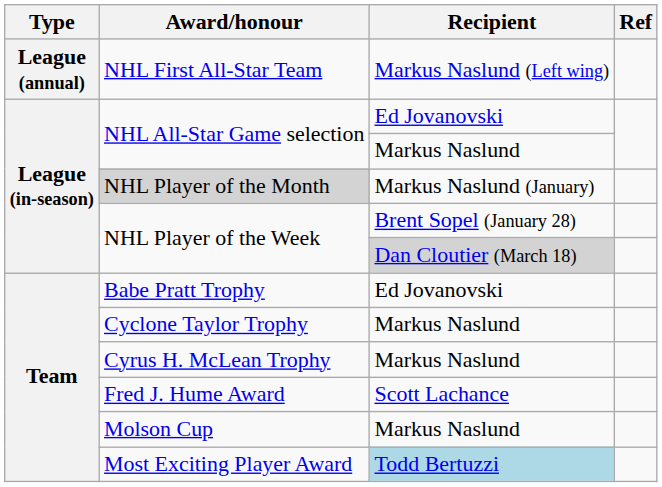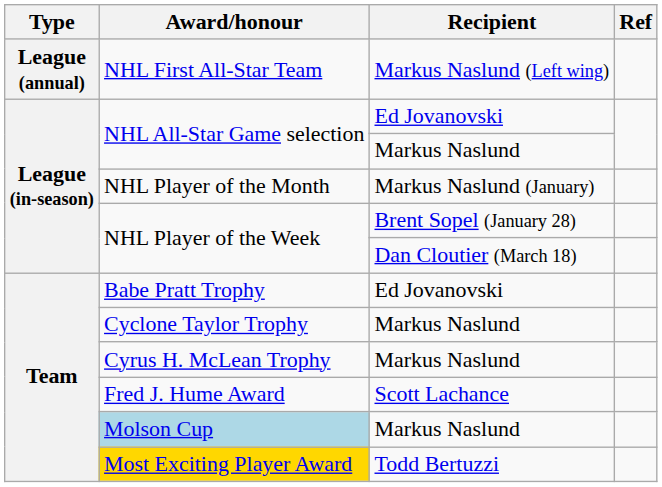(217, 185) lightgrey background -> (217, 185) no background
(475, 255) lightgrey background -> (475, 255) no background
(159, 428) no background -> (159, 428) lightblue background
(228, 463) no background -> (228, 463) gold background
(437, 463) lightblue background -> (437, 463) no background
